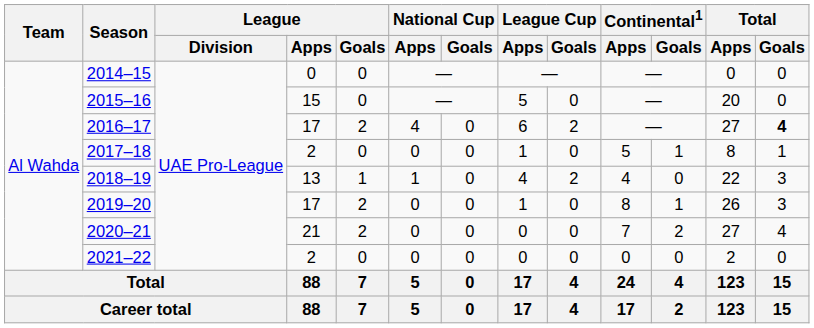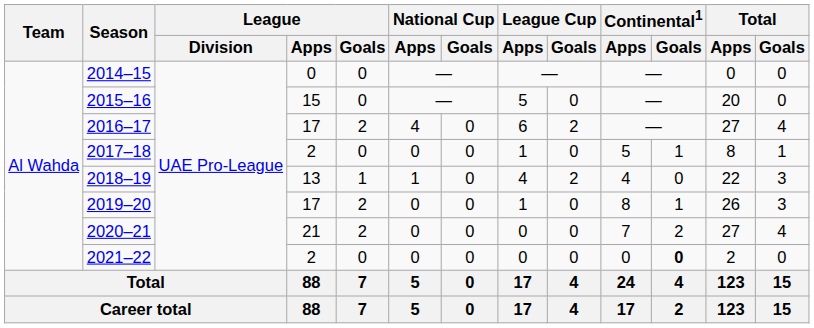(782, 126) bold -> (782, 126) normal
(679, 257) normal -> (679, 257) bold
